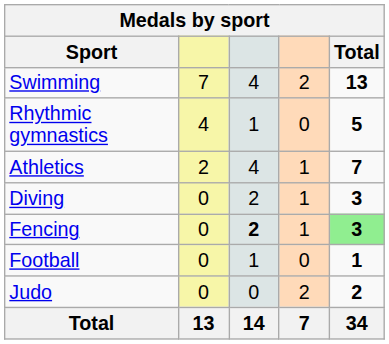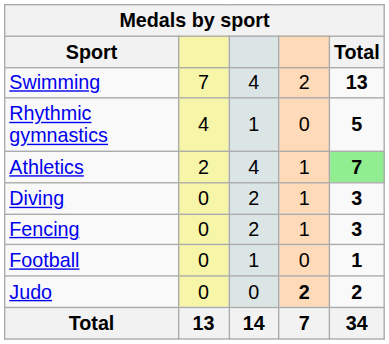(357, 167) no background -> (357, 167) lightgreen background
(254, 230) bold -> (254, 230) normal
(357, 230) lightgreen background -> (357, 230) no background
(304, 292) normal -> (304, 292) bold
